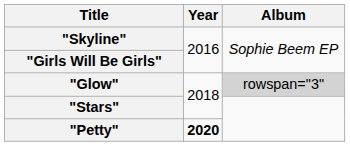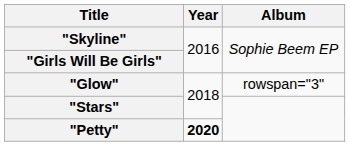(283, 84) lightgrey background -> (283, 84) no background
